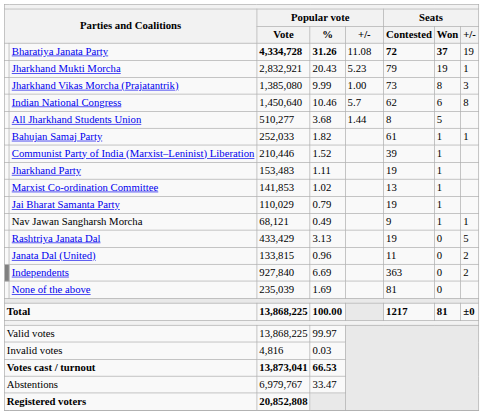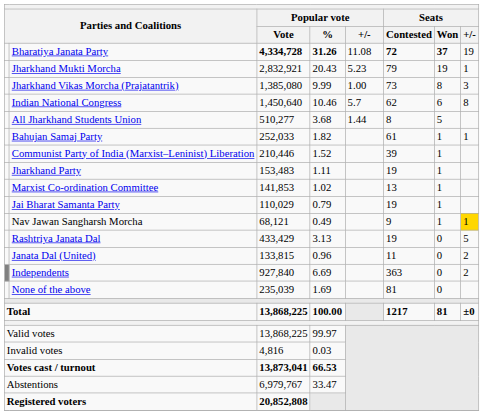(466, 221) no background -> (466, 221) gold background
